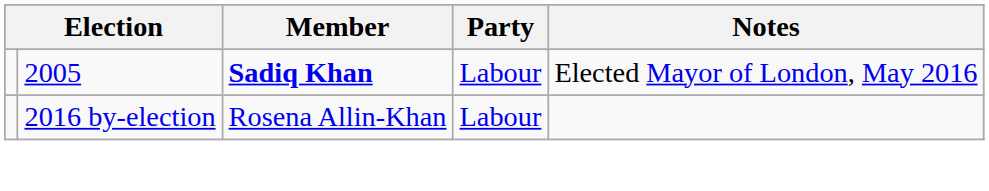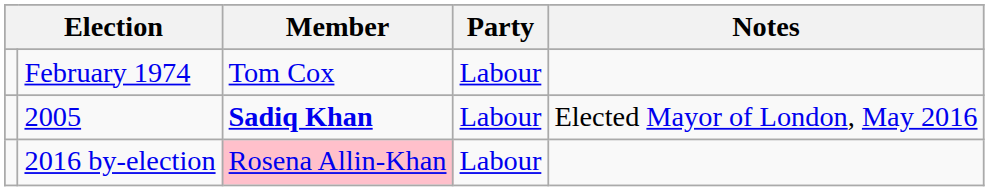+ row: (107, 71)
(338, 116) no background -> (338, 161) pink background
